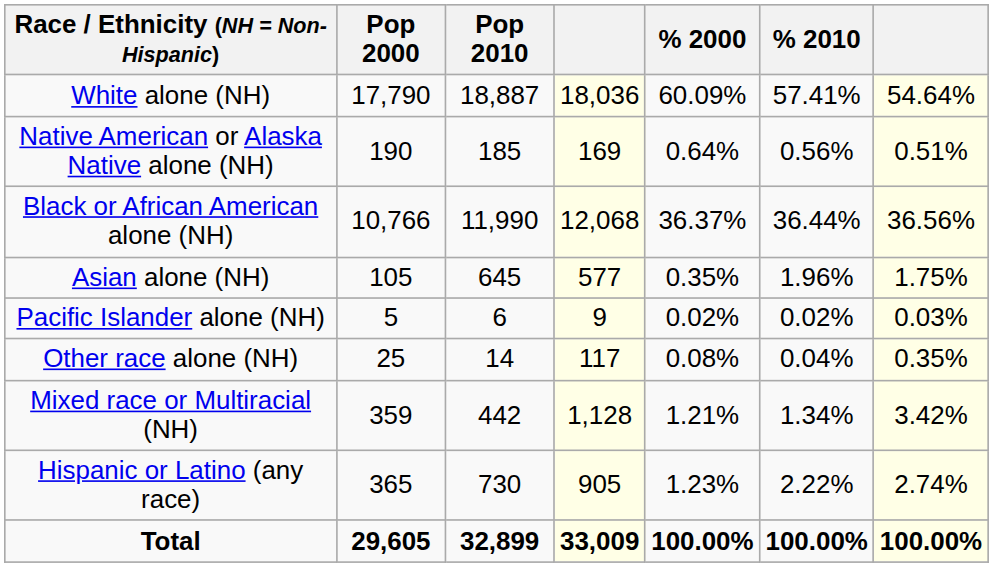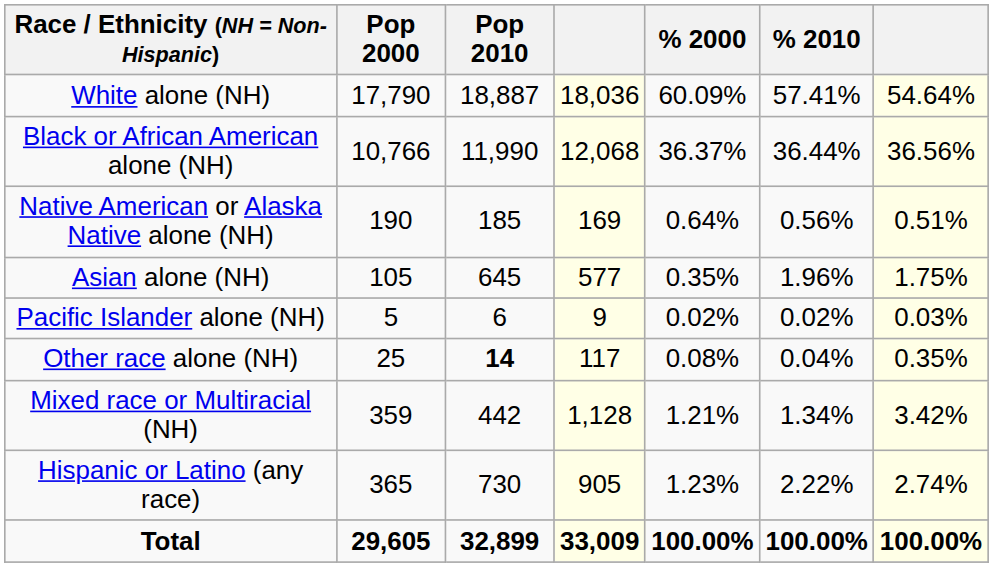rows swapped: (171, 221) <-> (171, 151)
(500, 359) normal -> (500, 359) bold
